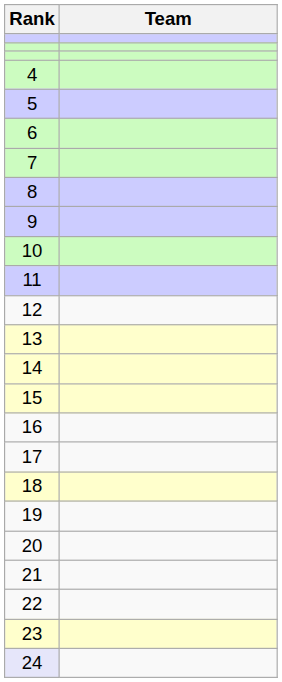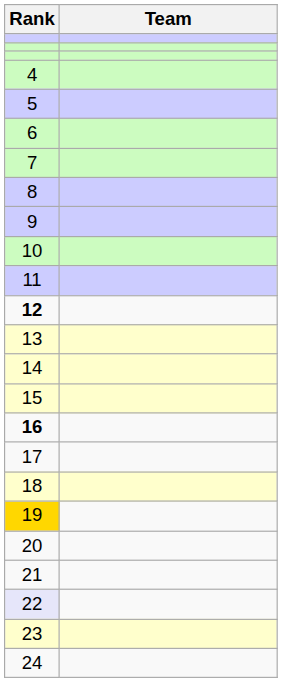(32, 309) normal -> (32, 309) bold
(32, 427) normal -> (32, 427) bold
(32, 515) no background -> (32, 515) gold background
(32, 604) no background -> (32, 604) lavender background
(32, 663) lavender background -> (32, 663) no background
